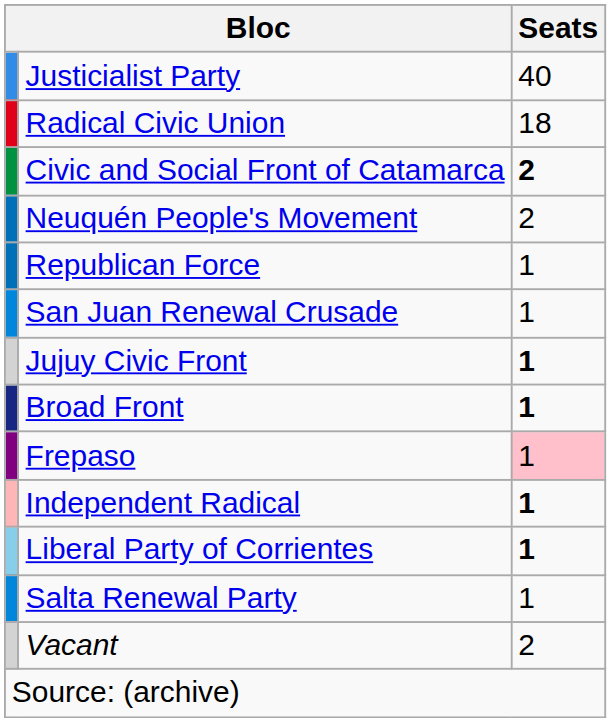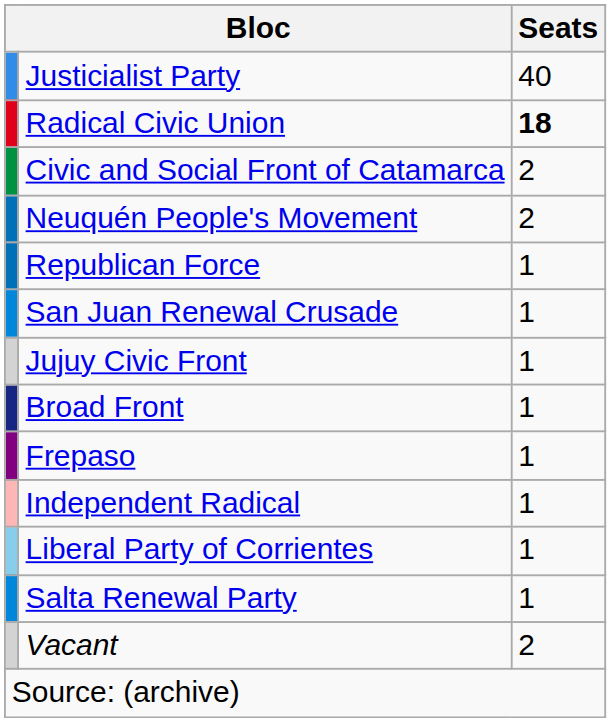(535, 123) normal -> (535, 123) bold
(527, 170) bold -> (527, 170) normal
(527, 360) bold -> (527, 360) normal
(527, 407) bold -> (527, 407) normal
(527, 455) pink background -> (527, 455) no background
(527, 502) bold -> (527, 502) normal
(527, 550) bold -> (527, 550) normal
